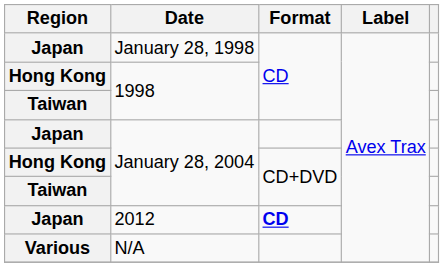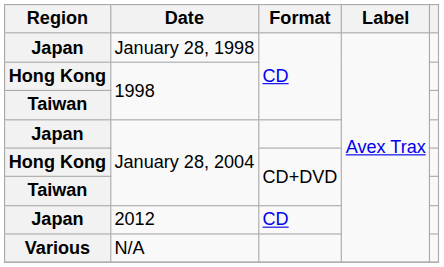(276, 219) bold -> (276, 219) normal
